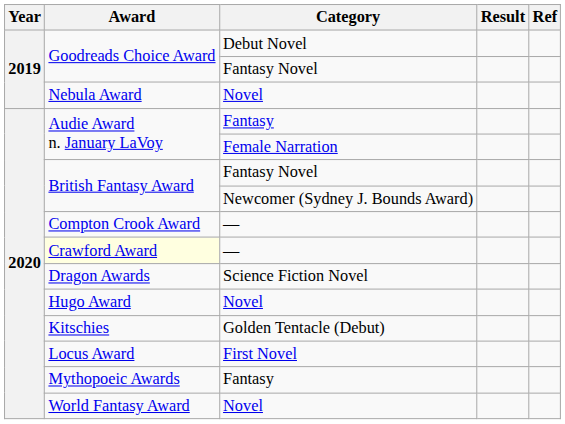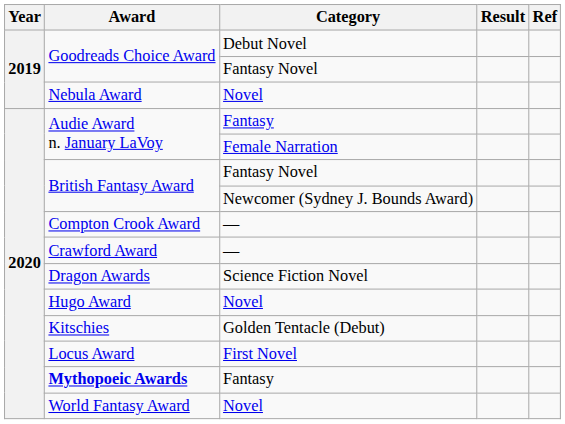(103, 250) lightyellow background -> (103, 250) no background
(114, 379) normal -> (118, 379) bold
